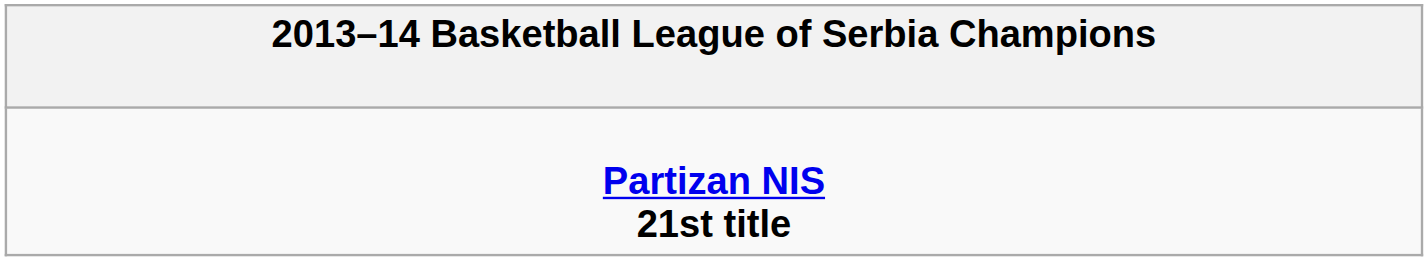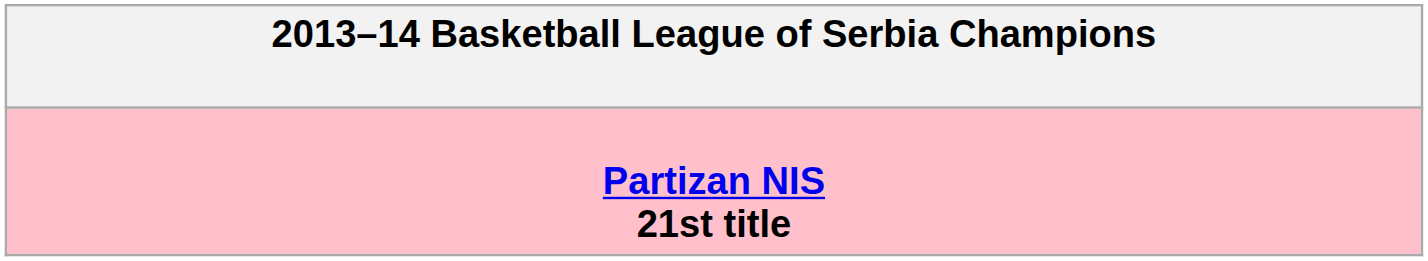(714, 202) no background -> (714, 202) pink background
